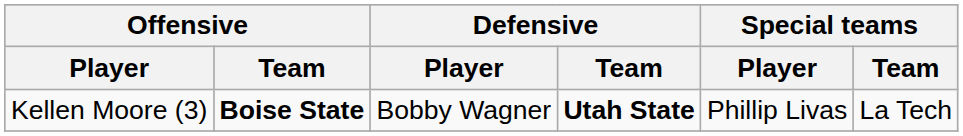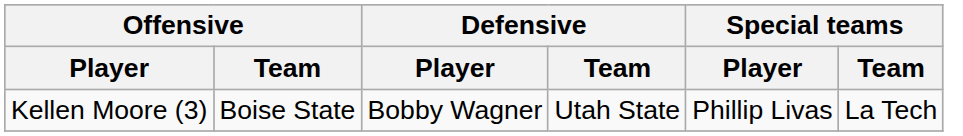(292, 109) bold -> (287, 109) normal
(629, 109) bold -> (617, 109) normal
